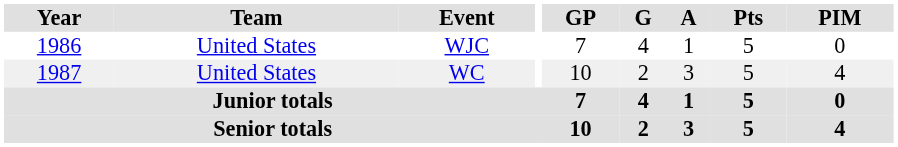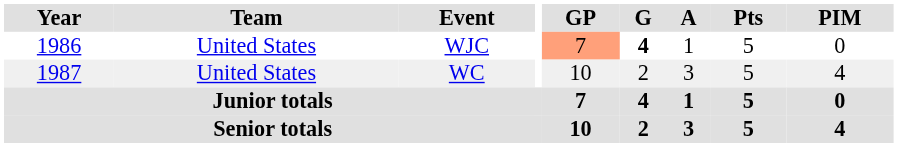(581, 45) no background -> (581, 45) lightsalmon background
(643, 45) normal -> (643, 45) bold
